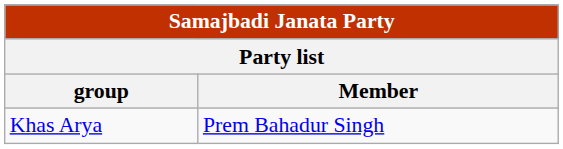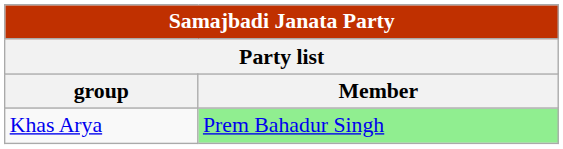(294, 125) no background -> (294, 125) lightgreen background
